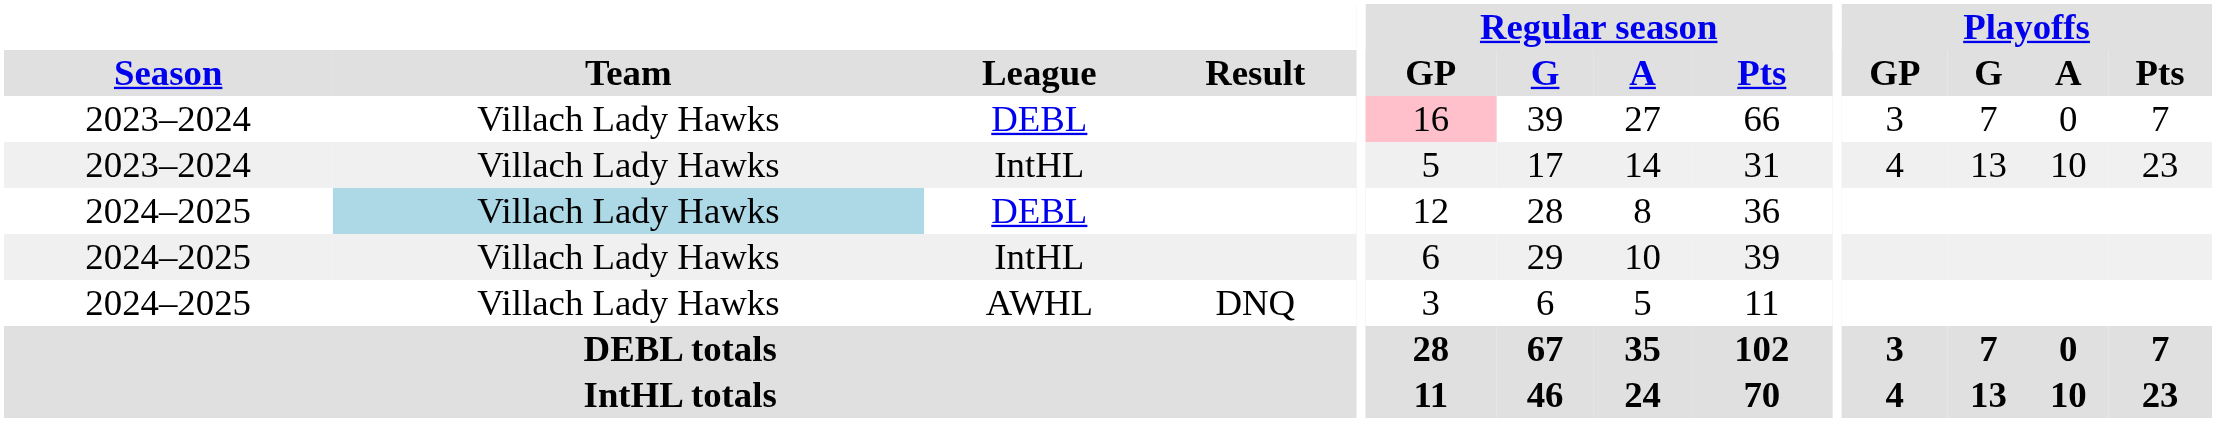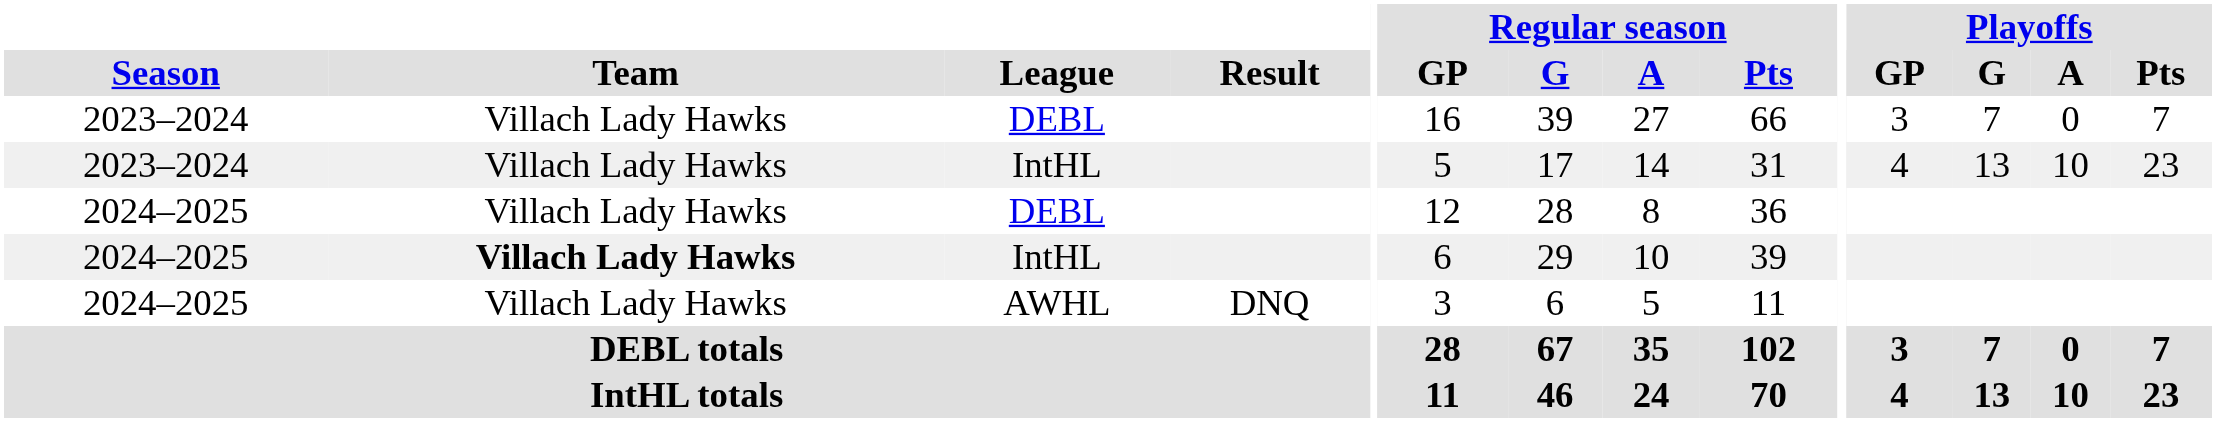(1431, 118) pink background -> (1442, 118) no background
(628, 210) lightblue background -> (636, 210) no background
(628, 256) normal -> (636, 256) bold
